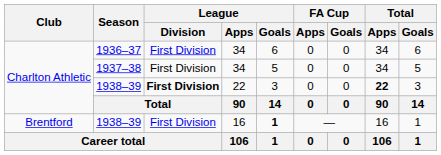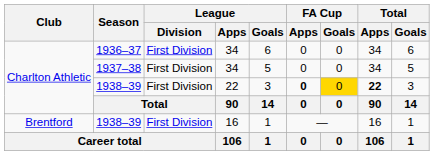(183, 86) bold -> (179, 86) normal
(311, 86) normal -> (303, 86) bold
(346, 86) no background -> (339, 86) gold background
(275, 123) bold -> (268, 123) normal
